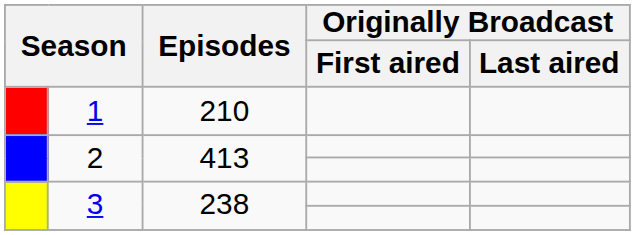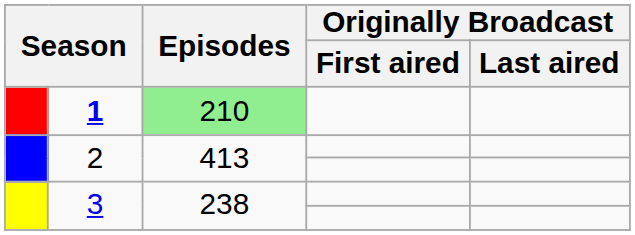(95, 110) normal -> (95, 110) bold
(224, 110) no background -> (224, 110) lightgreen background
